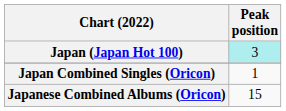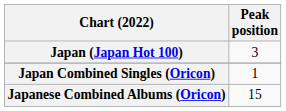(255, 52) paleturquoise background -> (255, 52) no background
